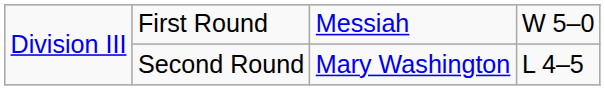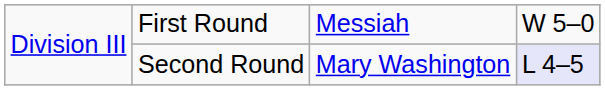(553, 64) no background -> (553, 64) lavender background
